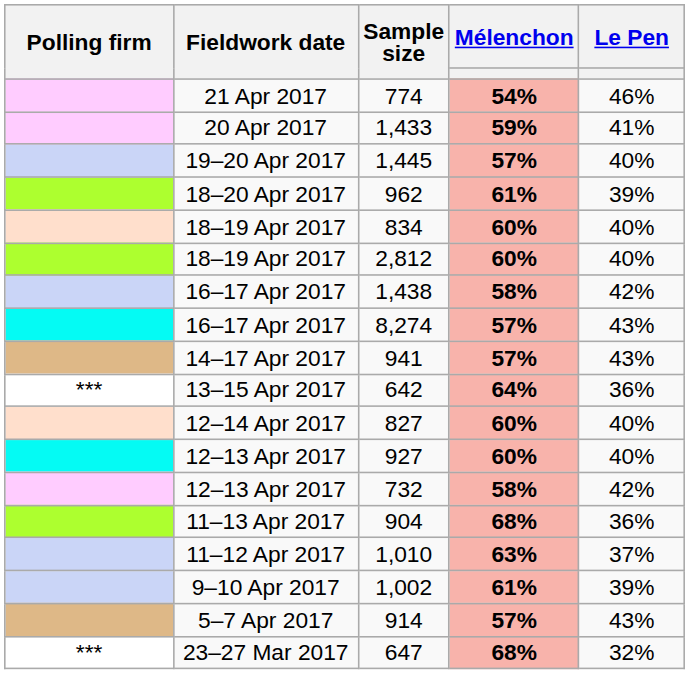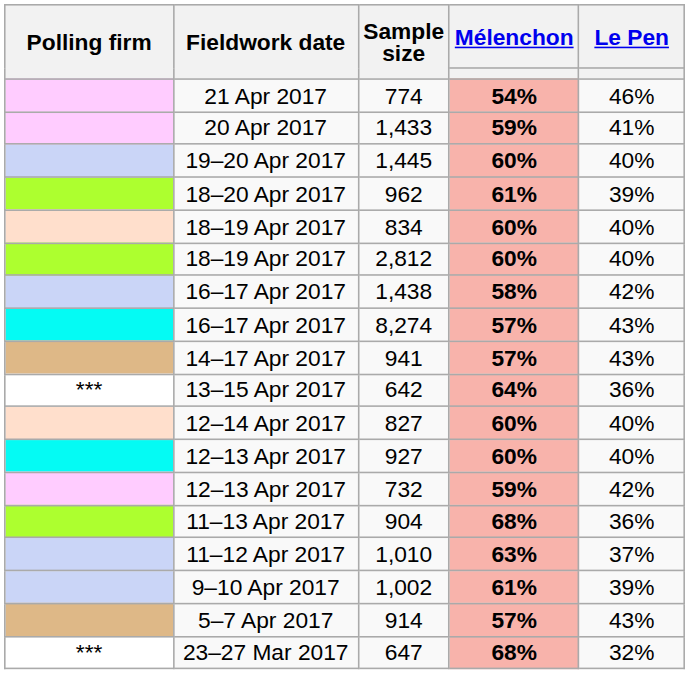(514, 161) 57% -> (514, 161) 60%
(514, 489) 58% -> (514, 489) 59%
